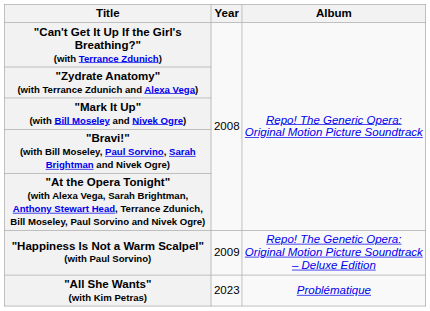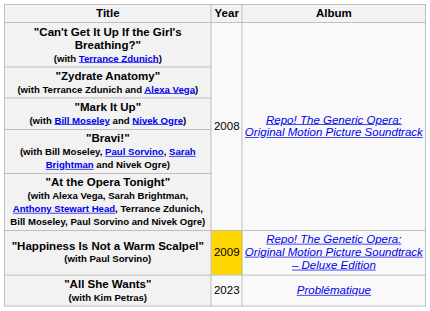(227, 252) no background -> (227, 252) gold background
